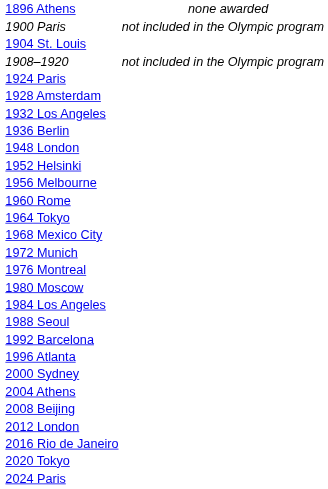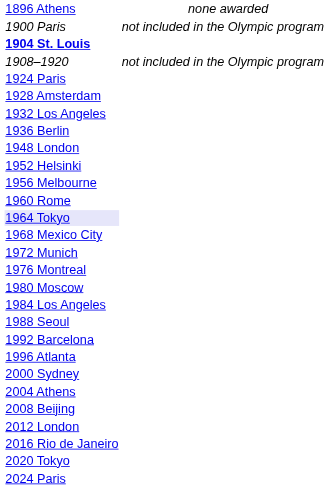(46, 44) normal -> (48, 44) bold
(38, 218) no background -> (38, 218) lavender background
